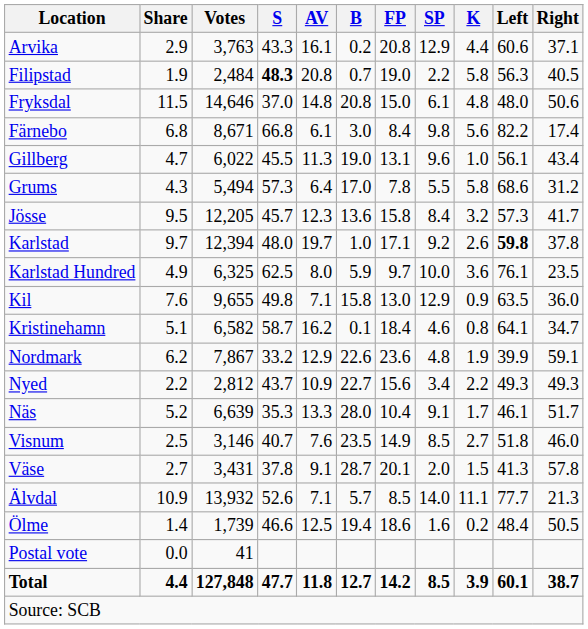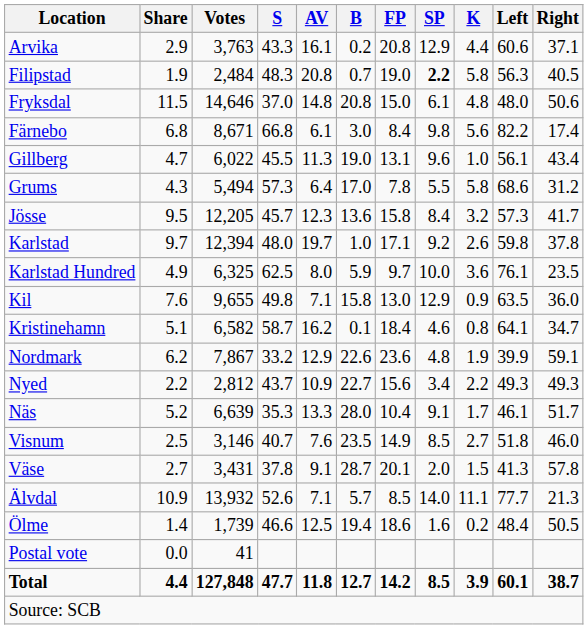(277, 74) bold -> (277, 74) normal
(439, 74) normal -> (439, 74) bold
(513, 243) bold -> (513, 243) normal
